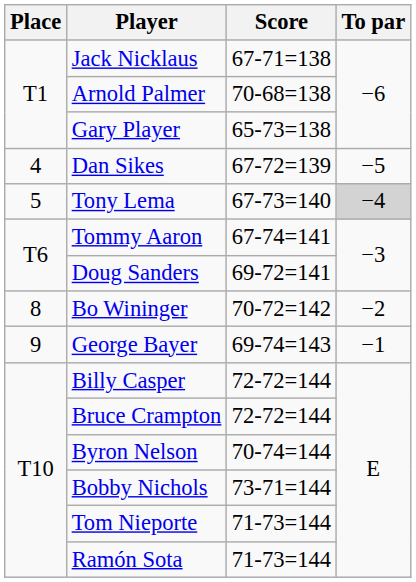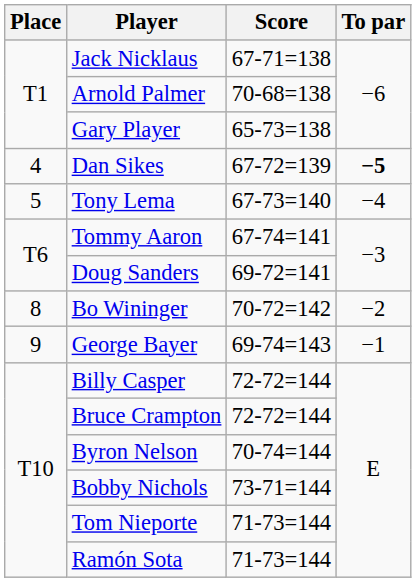(373, 165) normal -> (373, 165) bold
(373, 201) lightgrey background -> (373, 201) no background
